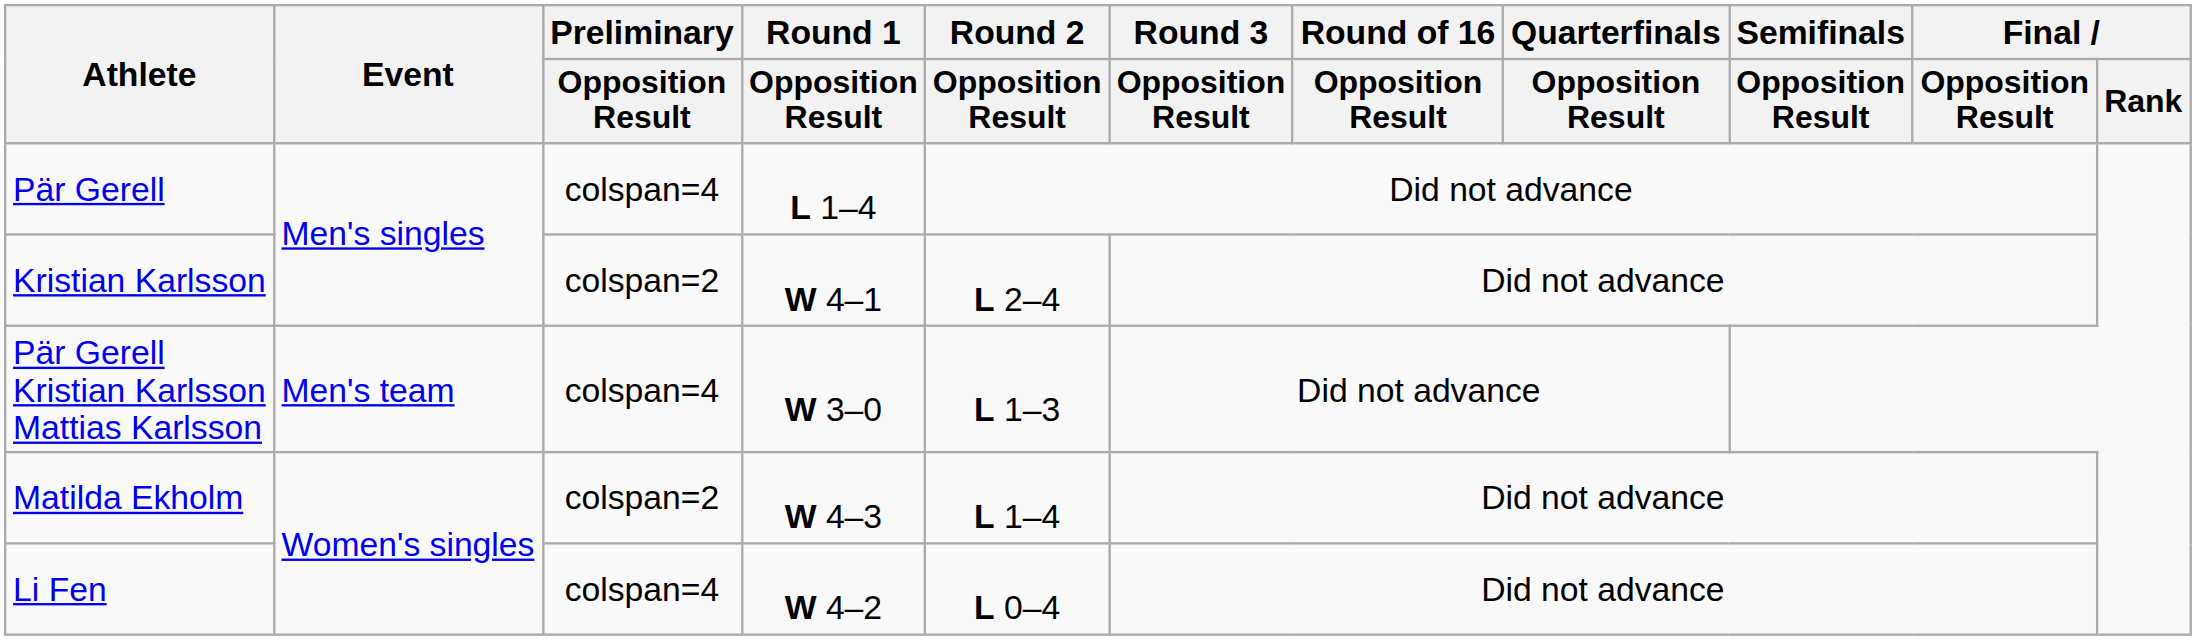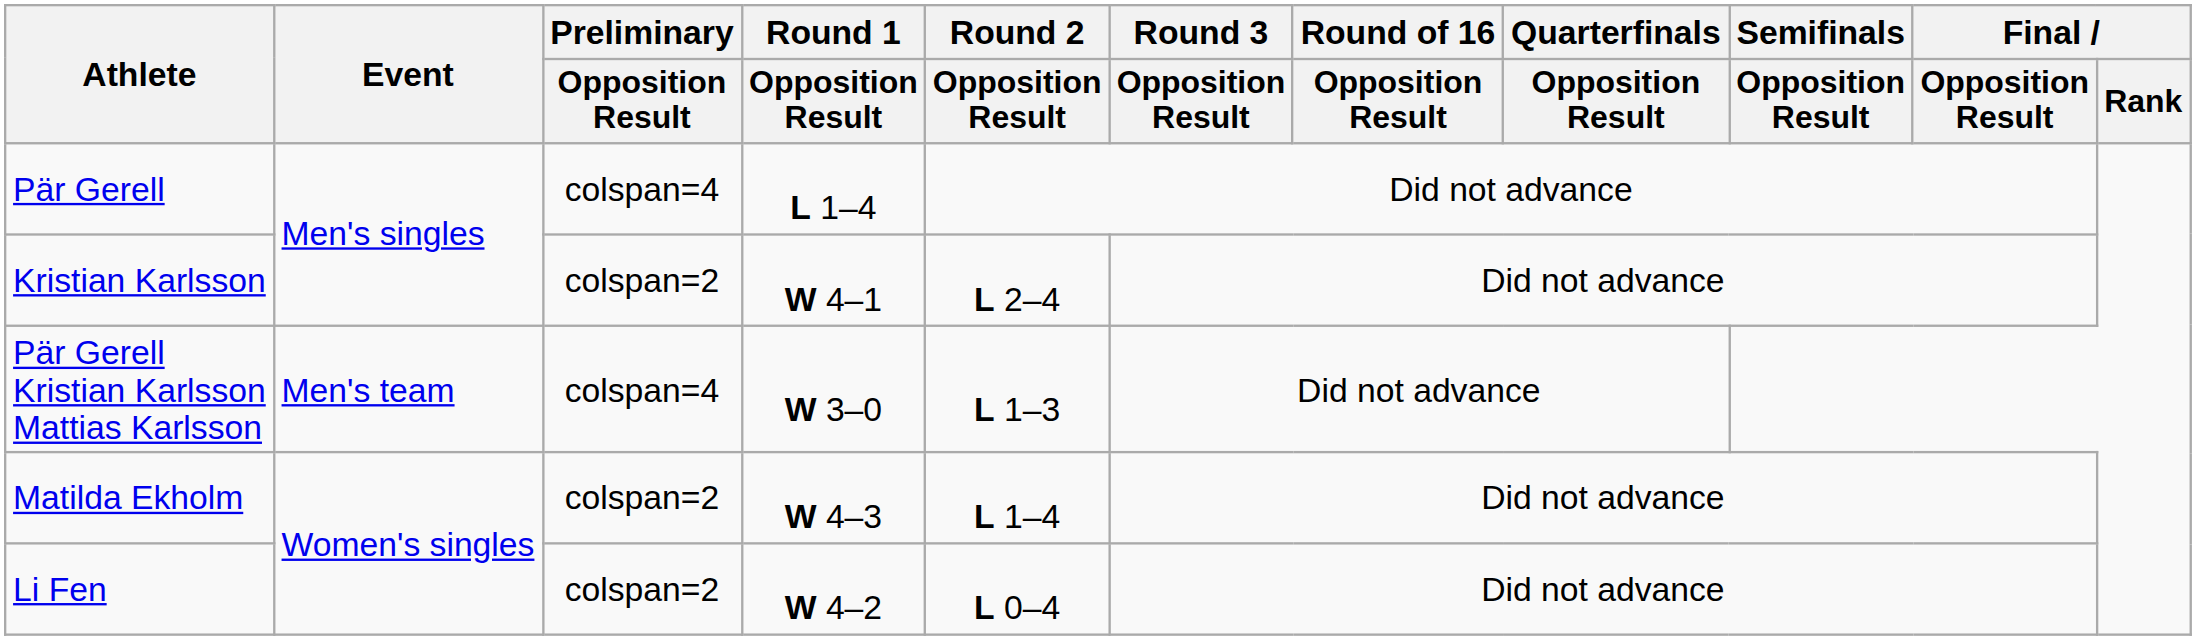(642, 590) colspan=4 -> (642, 590) colspan=2
